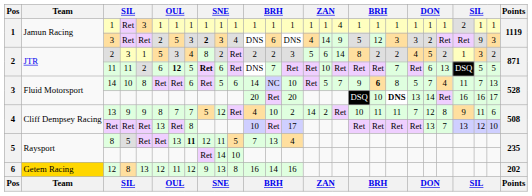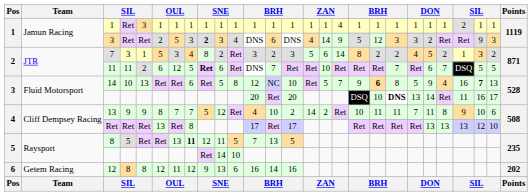(112, 54) 2 -> (112, 54) 7
(255, 54) 2 -> (255, 54) 3
(177, 68) bold -> (177, 68) normal
(445, 68) 13 -> (445, 68) 7
(144, 83) 8 -> (144, 83) 13
(236, 83) 6 -> (236, 83) 8
(255, 83) 14 -> (255, 83) 12
(430, 83) 7 -> (430, 83) 9
(464, 83) 11 -> (464, 83) 16
(481, 83) normal -> (481, 83) bold
(464, 97) 16 -> (464, 97) 11
(430, 111) 12 -> (430, 111) 11
(481, 111) 11 -> (481, 111) 10
(255, 126) 10 -> (255, 126) 17
(445, 126) 7 -> (445, 126) 13
(292, 140) 4 -> (292, 140) 5
(49, 169) gold background -> (49, 169) no background
(144, 169) 13 -> (144, 169) 8
(236, 169) 8 -> (236, 169) 6
